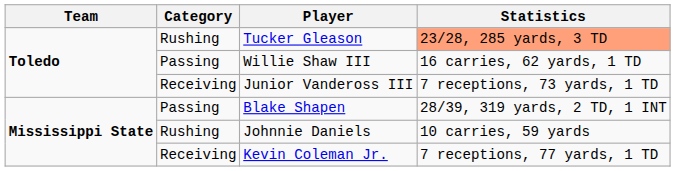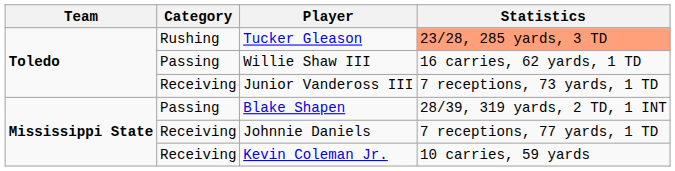(190, 132) Rushing -> (198, 132) Receiving
(505, 132) 10 carries, 59 yards -> (539, 132) 7 receptions, 77 yards, 1 TD
(539, 155) 7 receptions, 77 yards, 1 TD -> (505, 155) 10 carries, 59 yards
